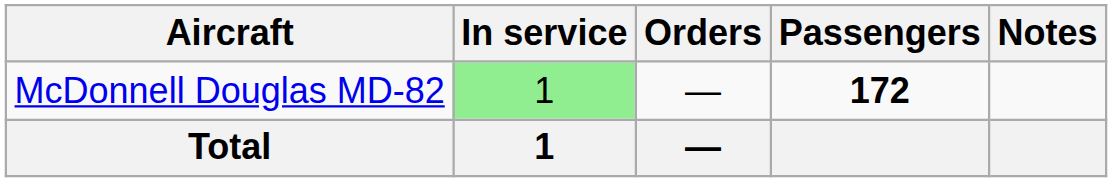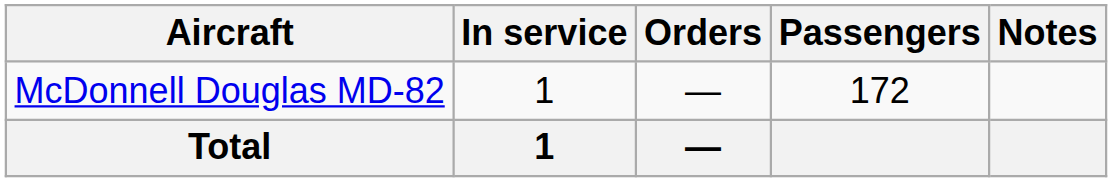(544, 90) lightgreen background -> (544, 90) no background
(880, 90) bold -> (880, 90) normal
